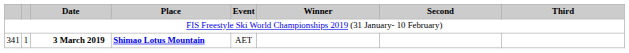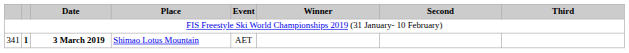(26, 40) normal -> (26, 40) bold
(159, 40) bold -> (156, 40) normal
